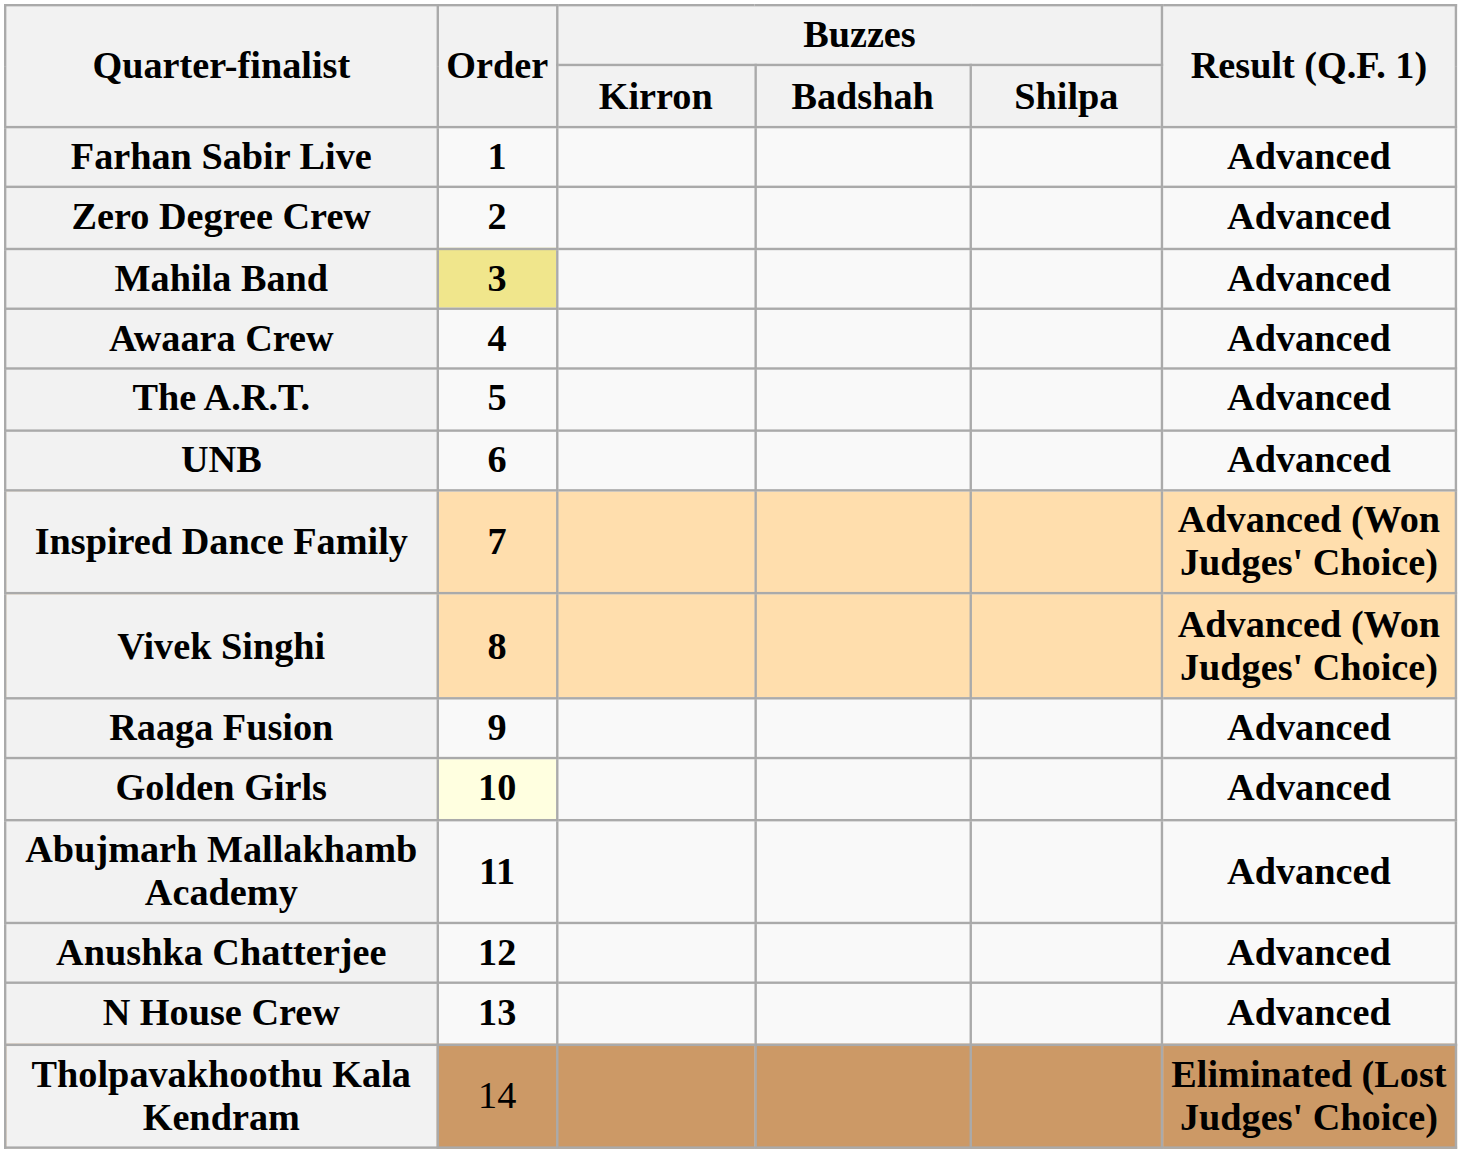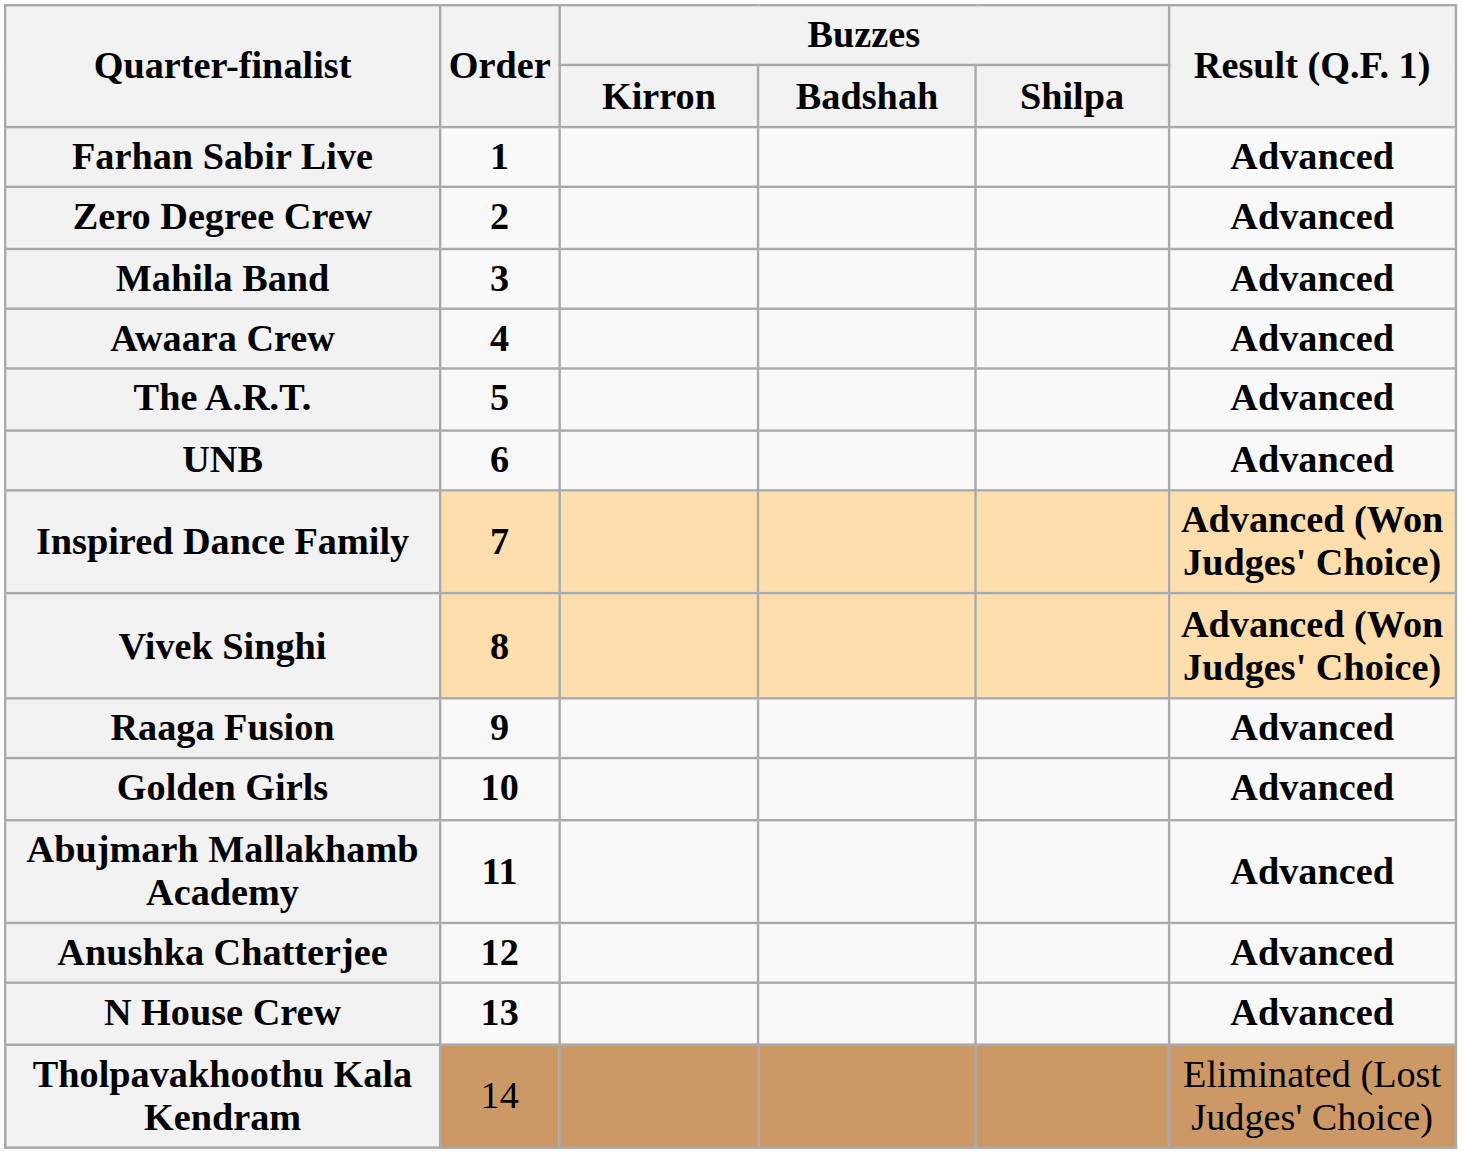(497, 277) khaki background -> (500, 277) no background
(497, 787) lightyellow background -> (500, 787) no background
(1309, 1095) bold -> (1312, 1095) normal
